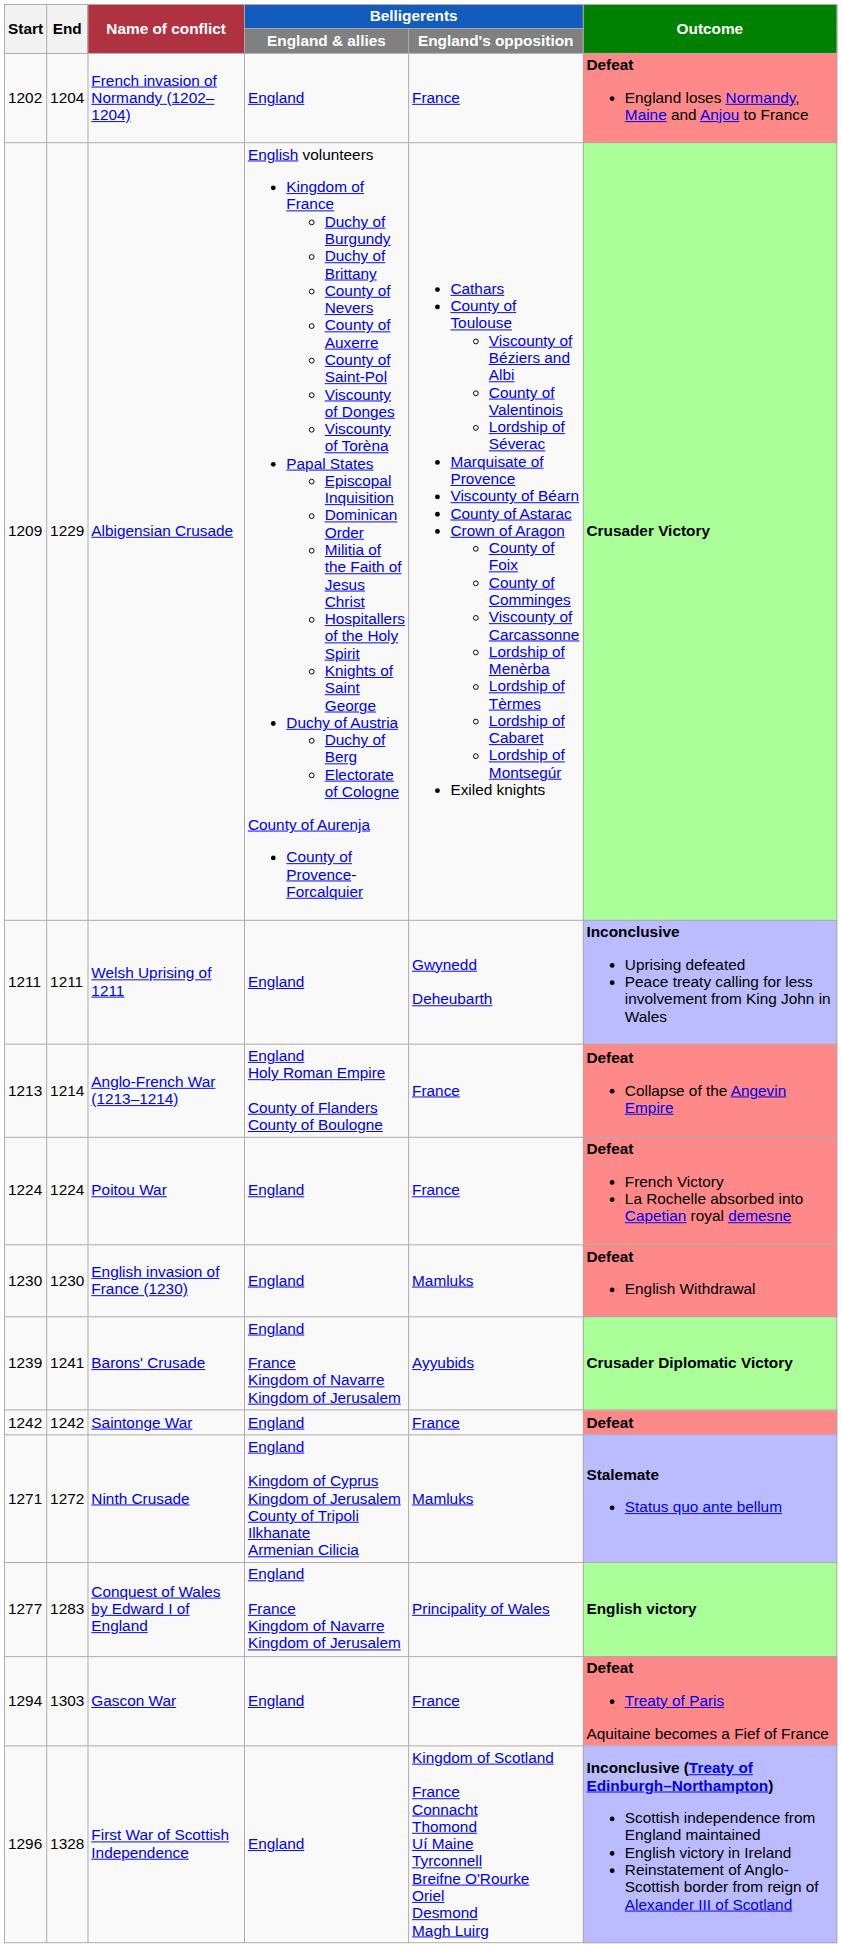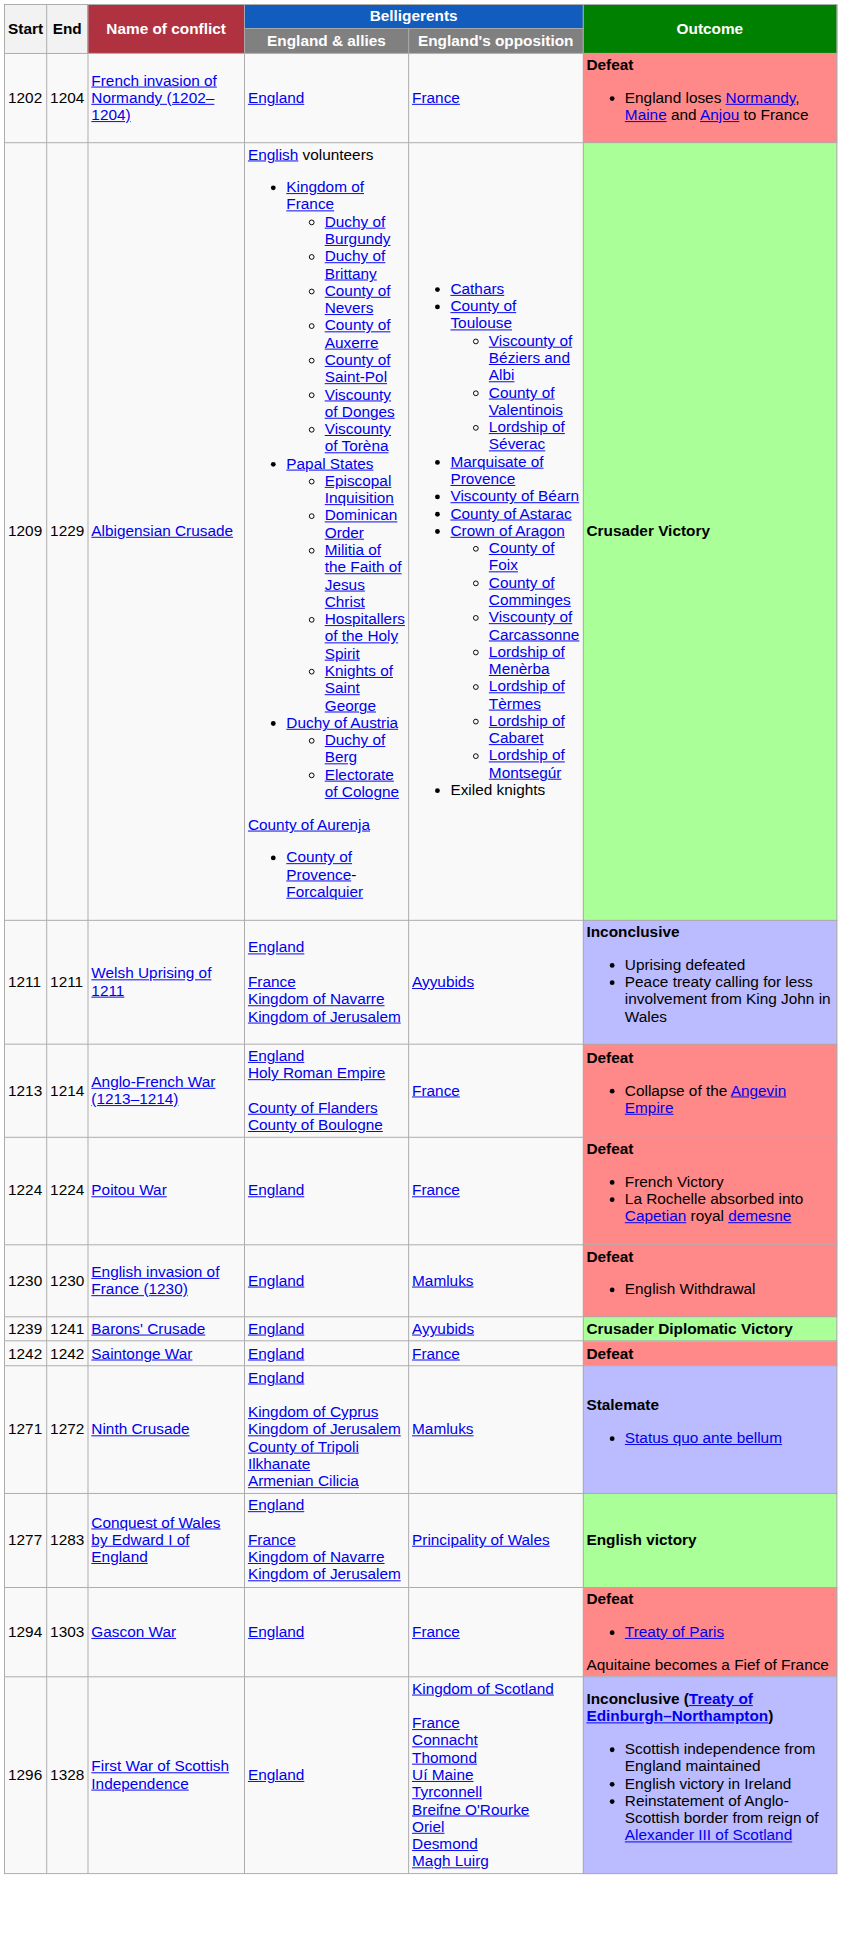(276, 981) England -> (324, 981) England France Kingdom of Navarre Kingdom of Jerusalem
(452, 981) Gwynedd Deheubarth -> (443, 981) Ayyubids
(324, 1363) England France Kingdom of Navarre Kingdom of Jerusalem -> (276, 1328) England
